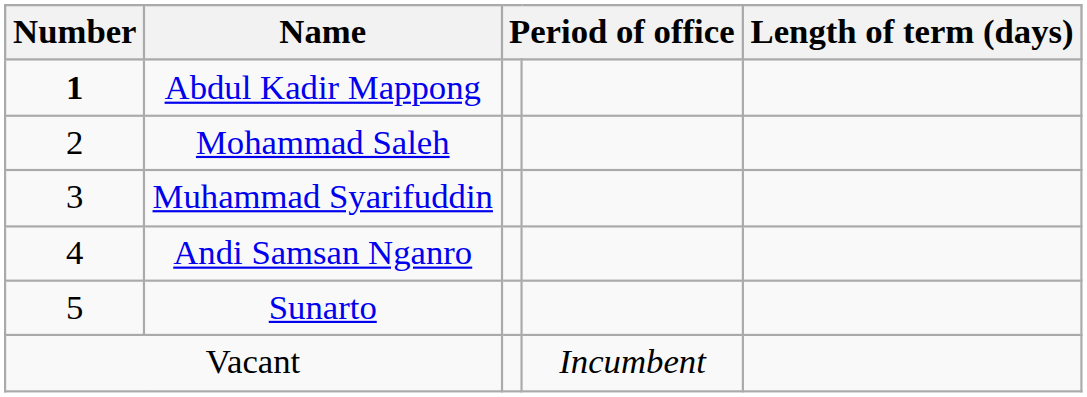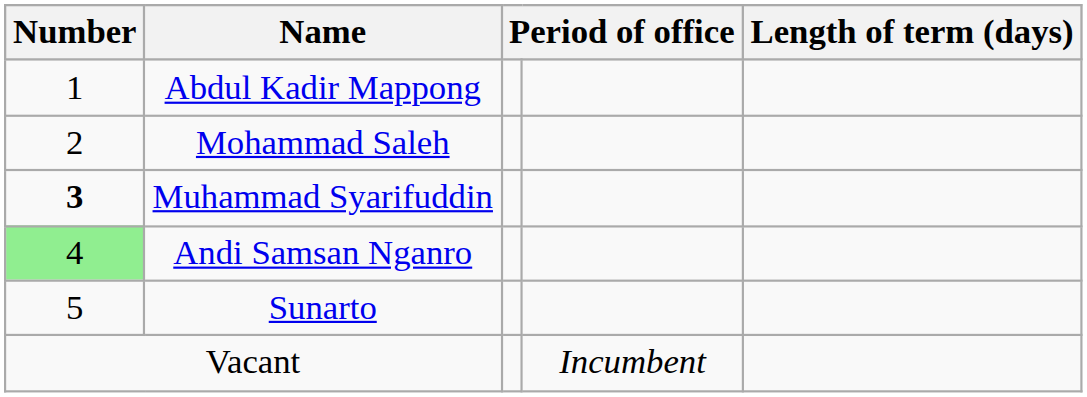(75, 87) bold -> (75, 87) normal
(75, 197) normal -> (75, 197) bold
(75, 252) no background -> (75, 252) lightgreen background
